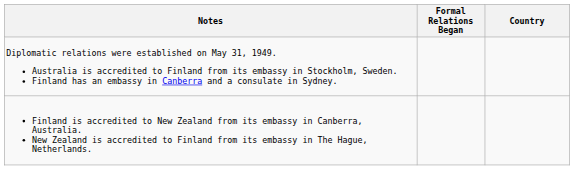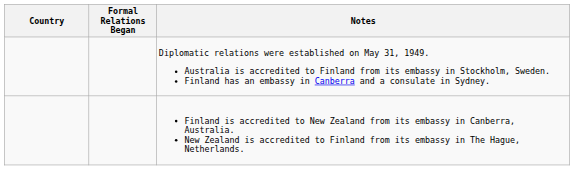columns swapped: (527, 21) <-> (211, 21)
